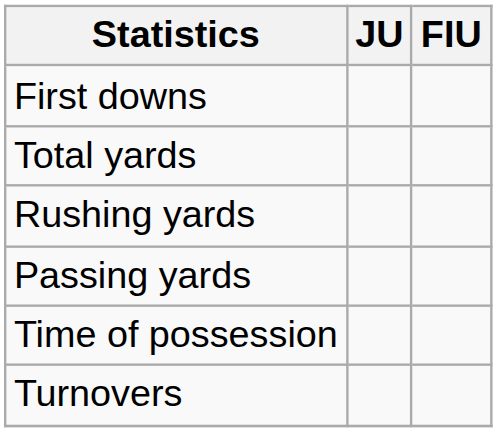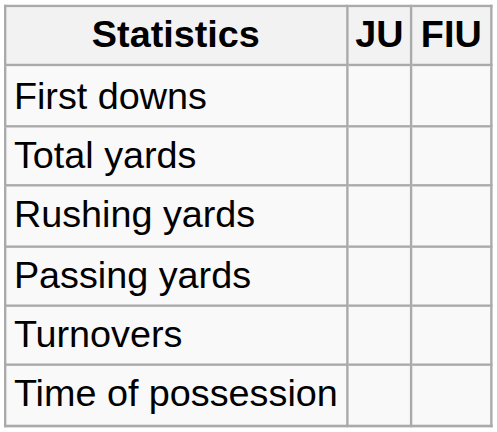rows swapped: (98, 394) <-> (176, 334)
